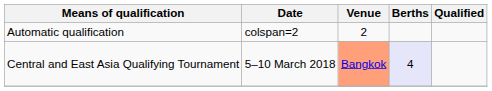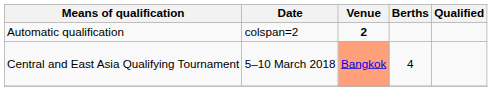(364, 32) normal -> (364, 32) bold
(410, 63) lavender background -> (410, 63) no background
